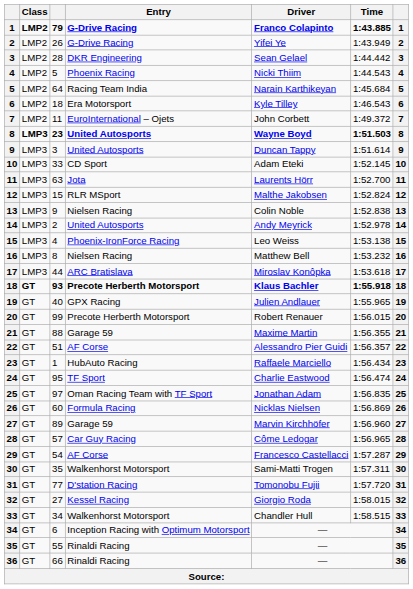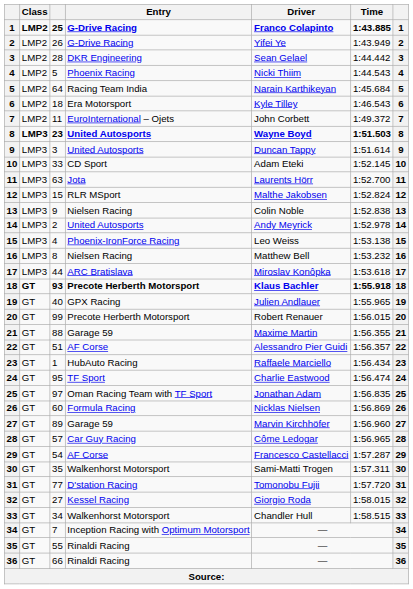(57, 28) 79 -> (57, 28) 25
(55, 531) 6 -> (55, 531) 7
